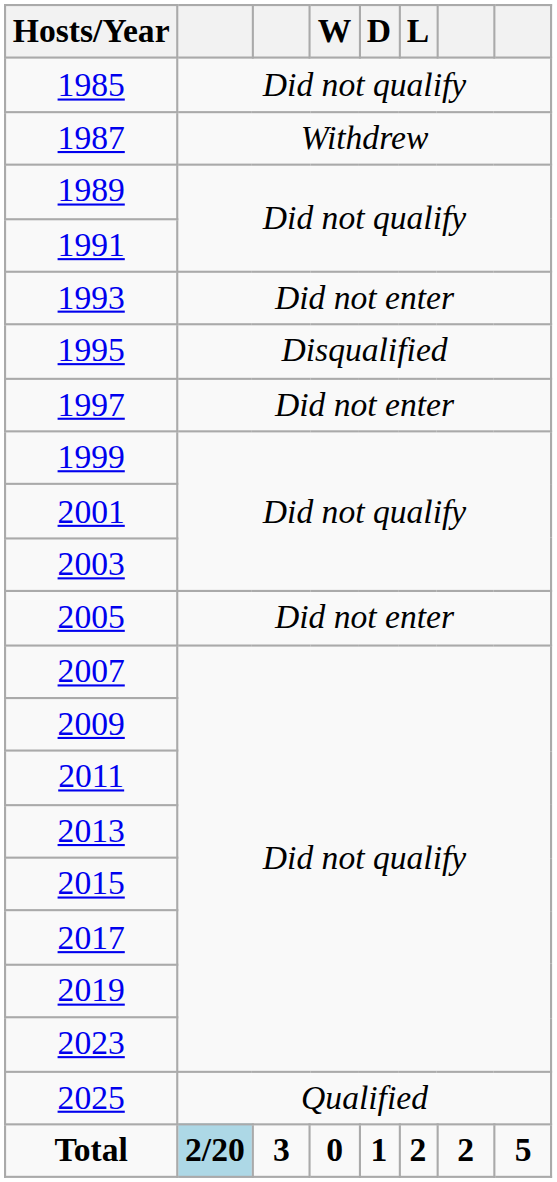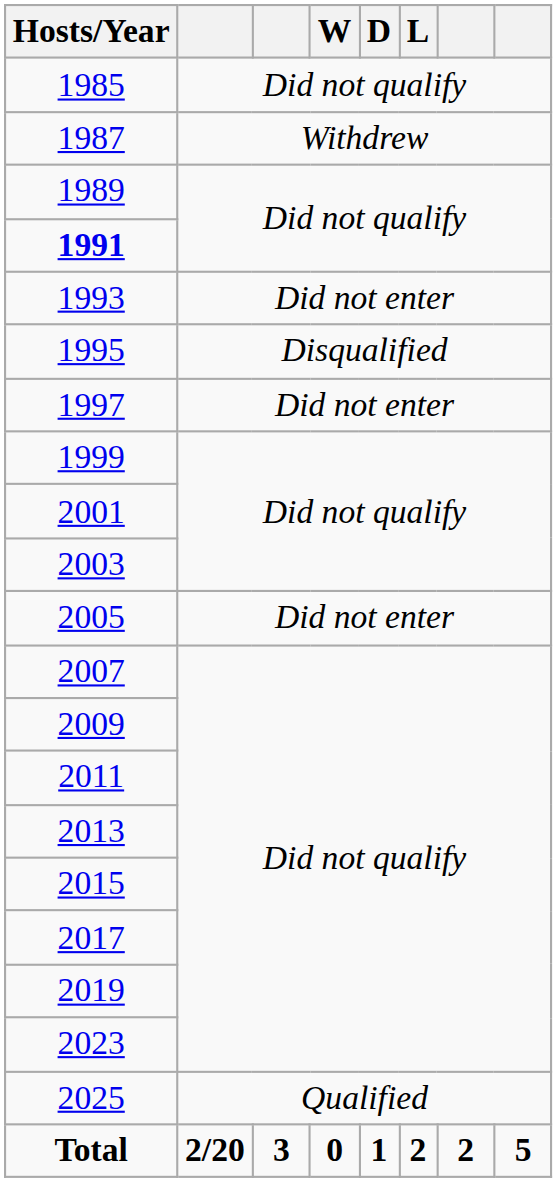(91, 244) normal -> (91, 244) bold
(215, 1150) lightblue background -> (215, 1150) no background
